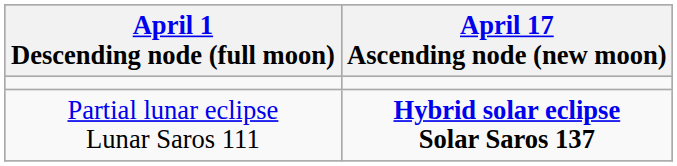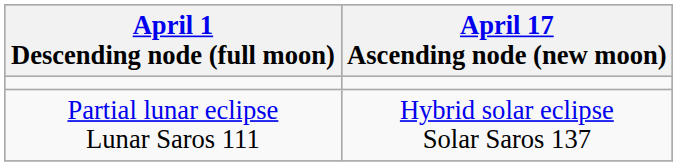(507, 124) bold -> (507, 124) normal
